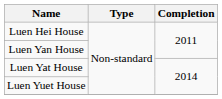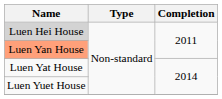(46, 31) no background -> (46, 31) lightgrey background
(46, 49) no background -> (46, 49) lightsalmon background
